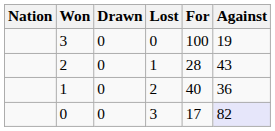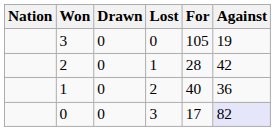(197, 41) 100 -> (197, 41) 105
(224, 65) 43 -> (224, 65) 42
